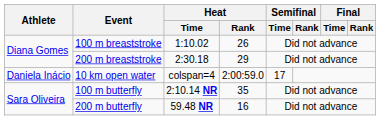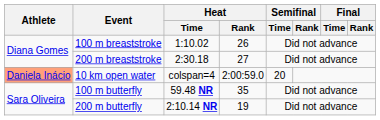(243, 60) 29 -> (243, 60) 27
(39, 76) no background -> (39, 76) lightsalmon background
(280, 76) 17 -> (280, 76) 20
(192, 91) 2:10.14 NR -> (192, 91) 59.48 NR
(192, 107) 59.48 NR -> (192, 107) 2:10.14 NR
(243, 107) 16 -> (243, 107) 19
